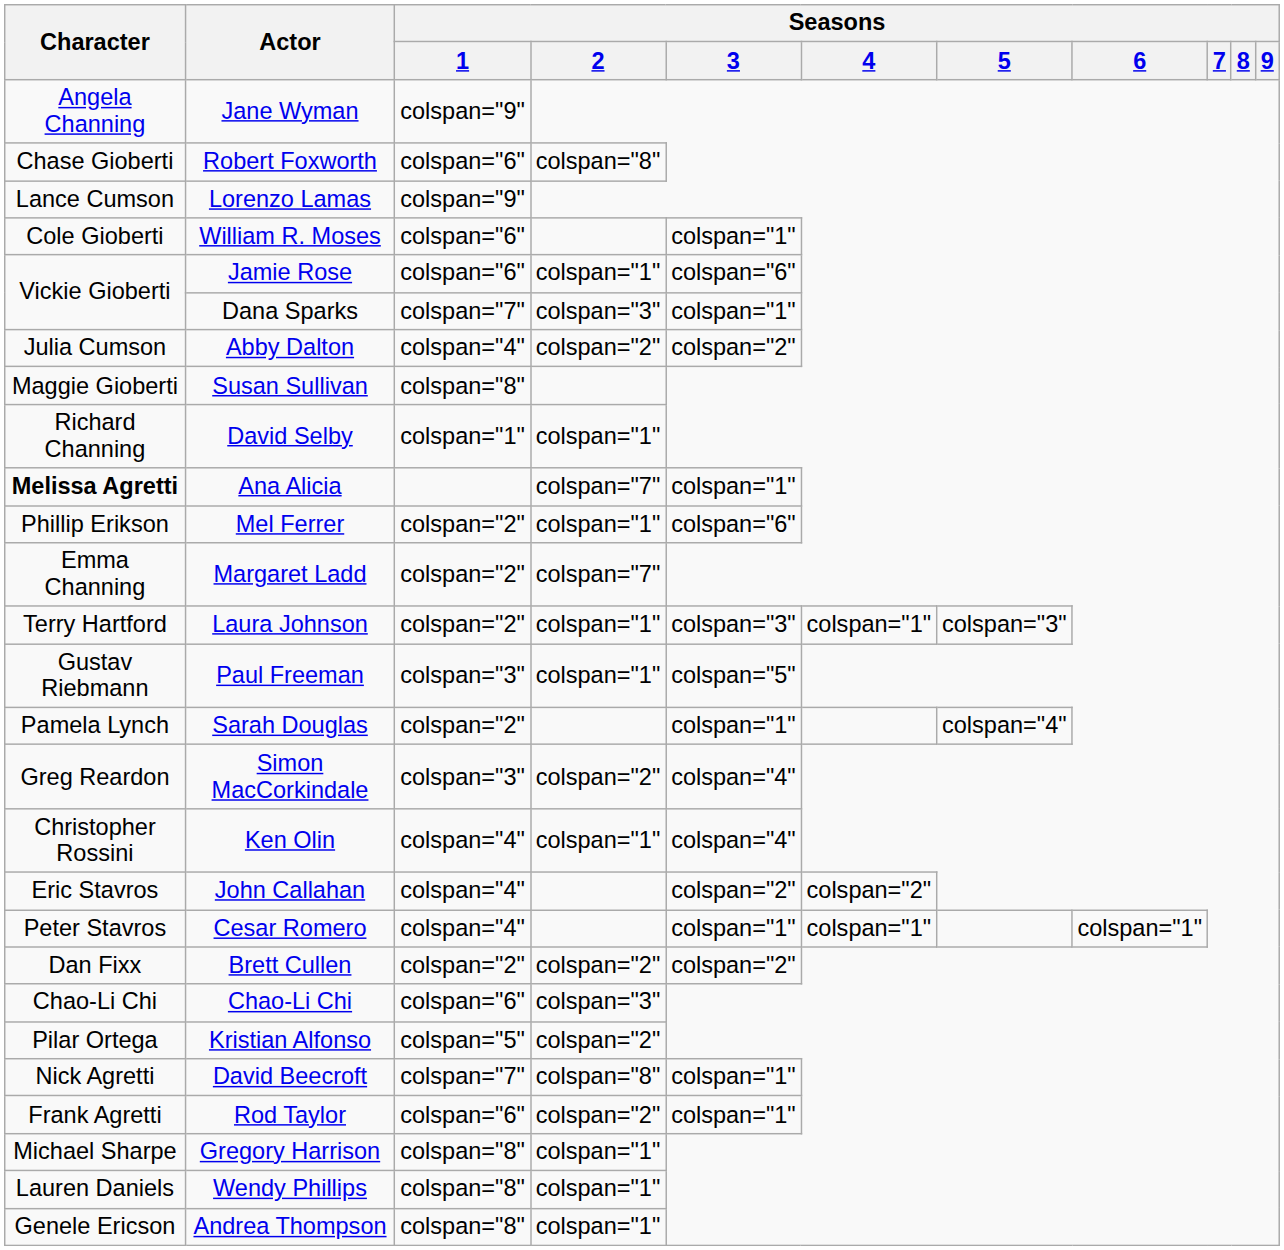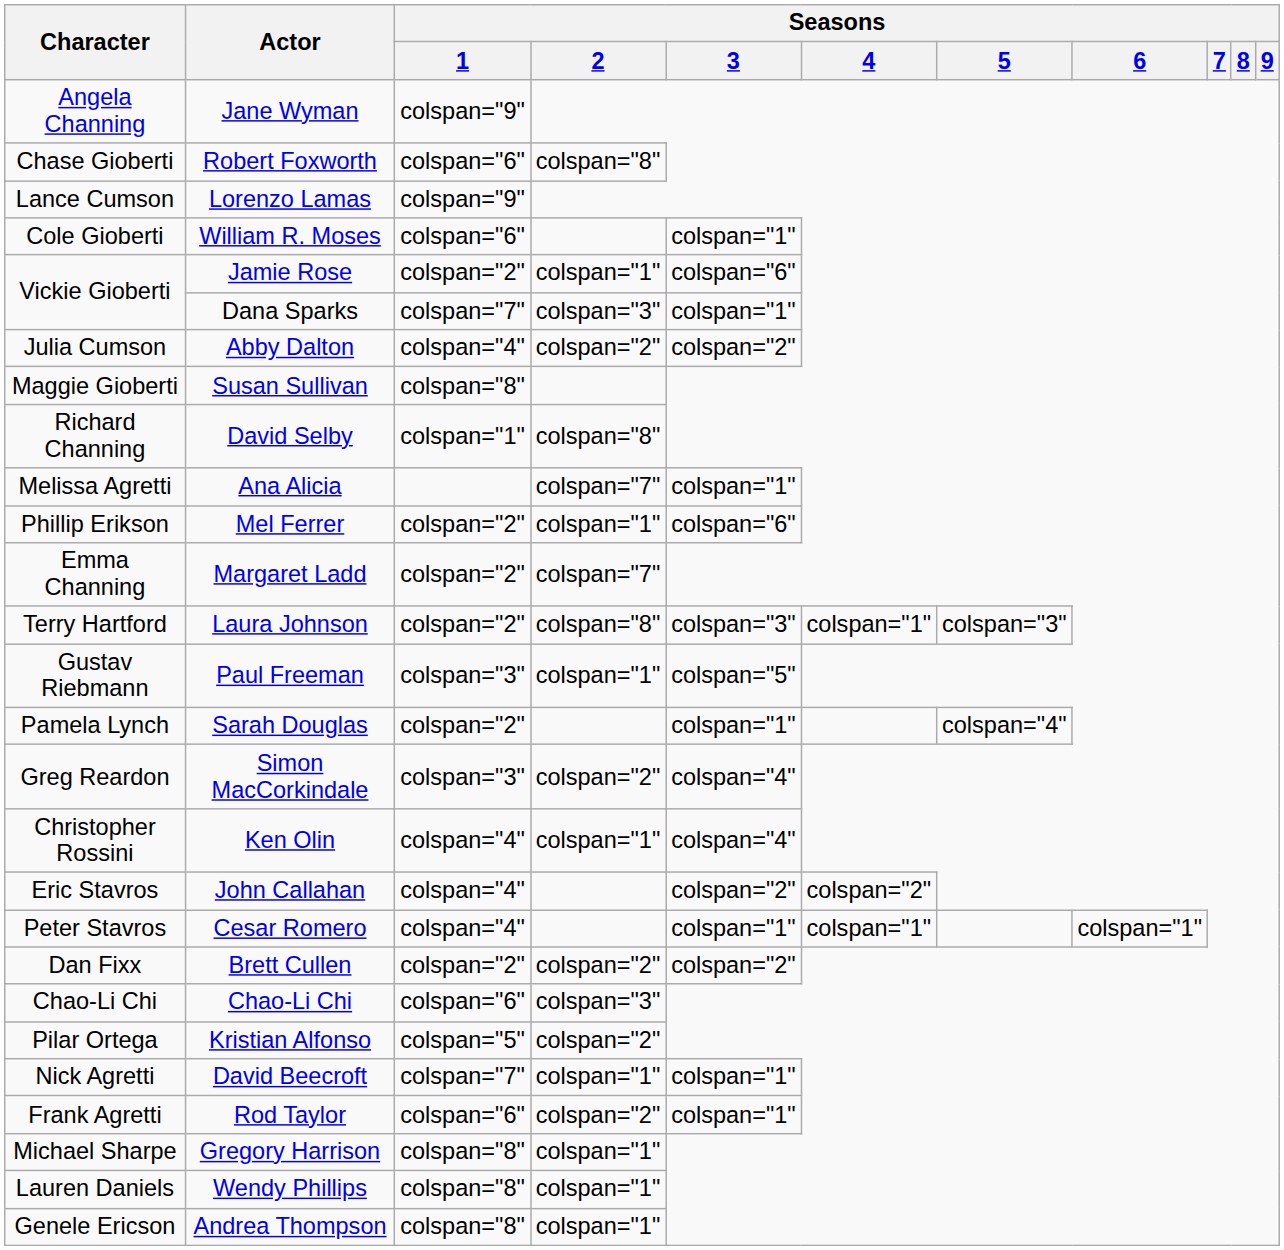(463, 273) colspan="6" -> (463, 273) colspan="2"
(598, 435) colspan="1" -> (598, 435) colspan="8"
(95, 486) bold -> (95, 486) normal
(598, 624) colspan="1" -> (598, 624) colspan="8"
(598, 1077) colspan="8" -> (598, 1077) colspan="1"
